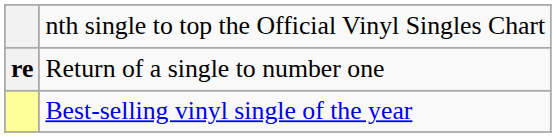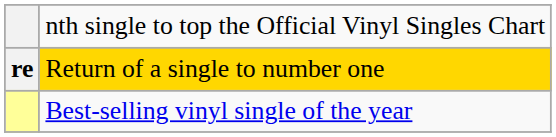(215, 68) no background -> (215, 68) gold background
